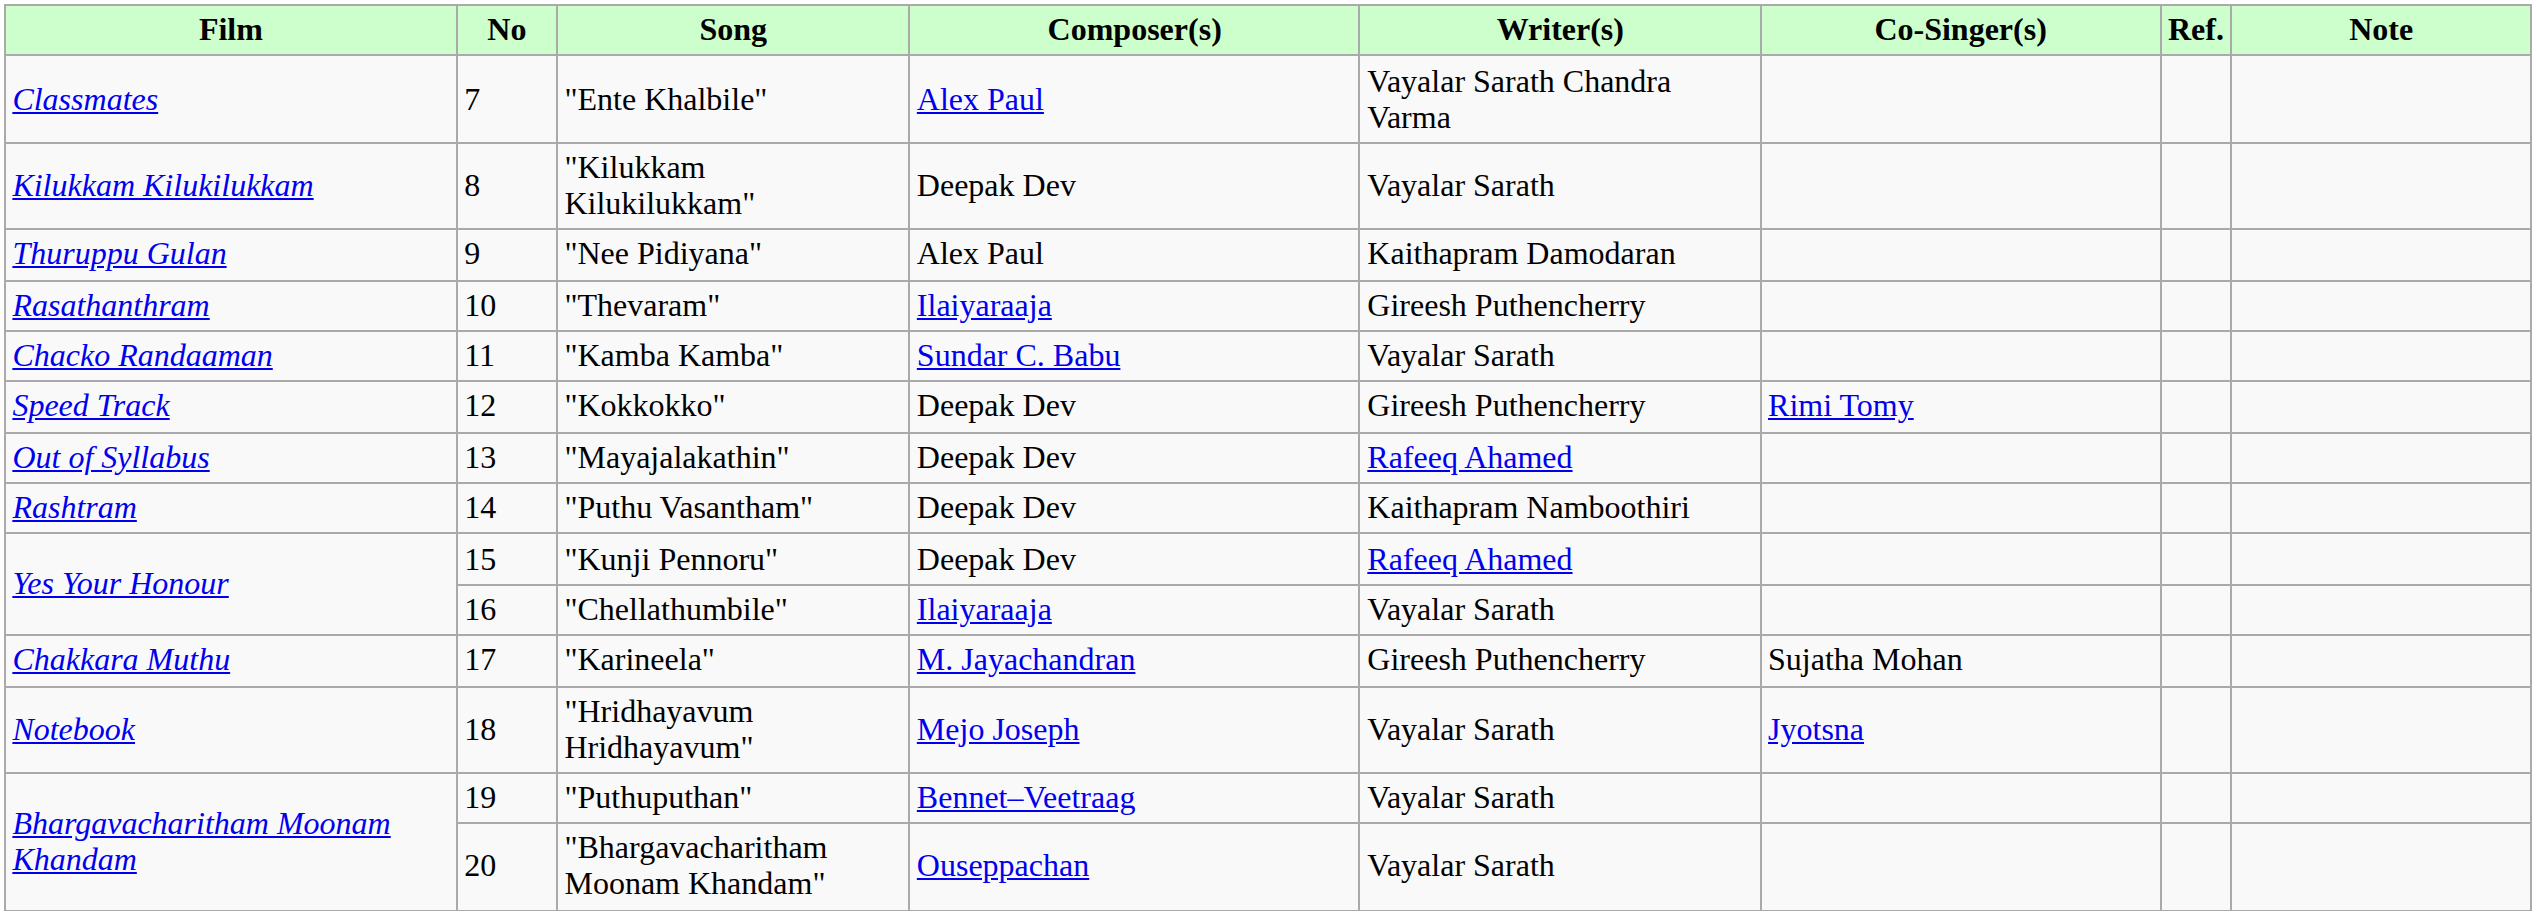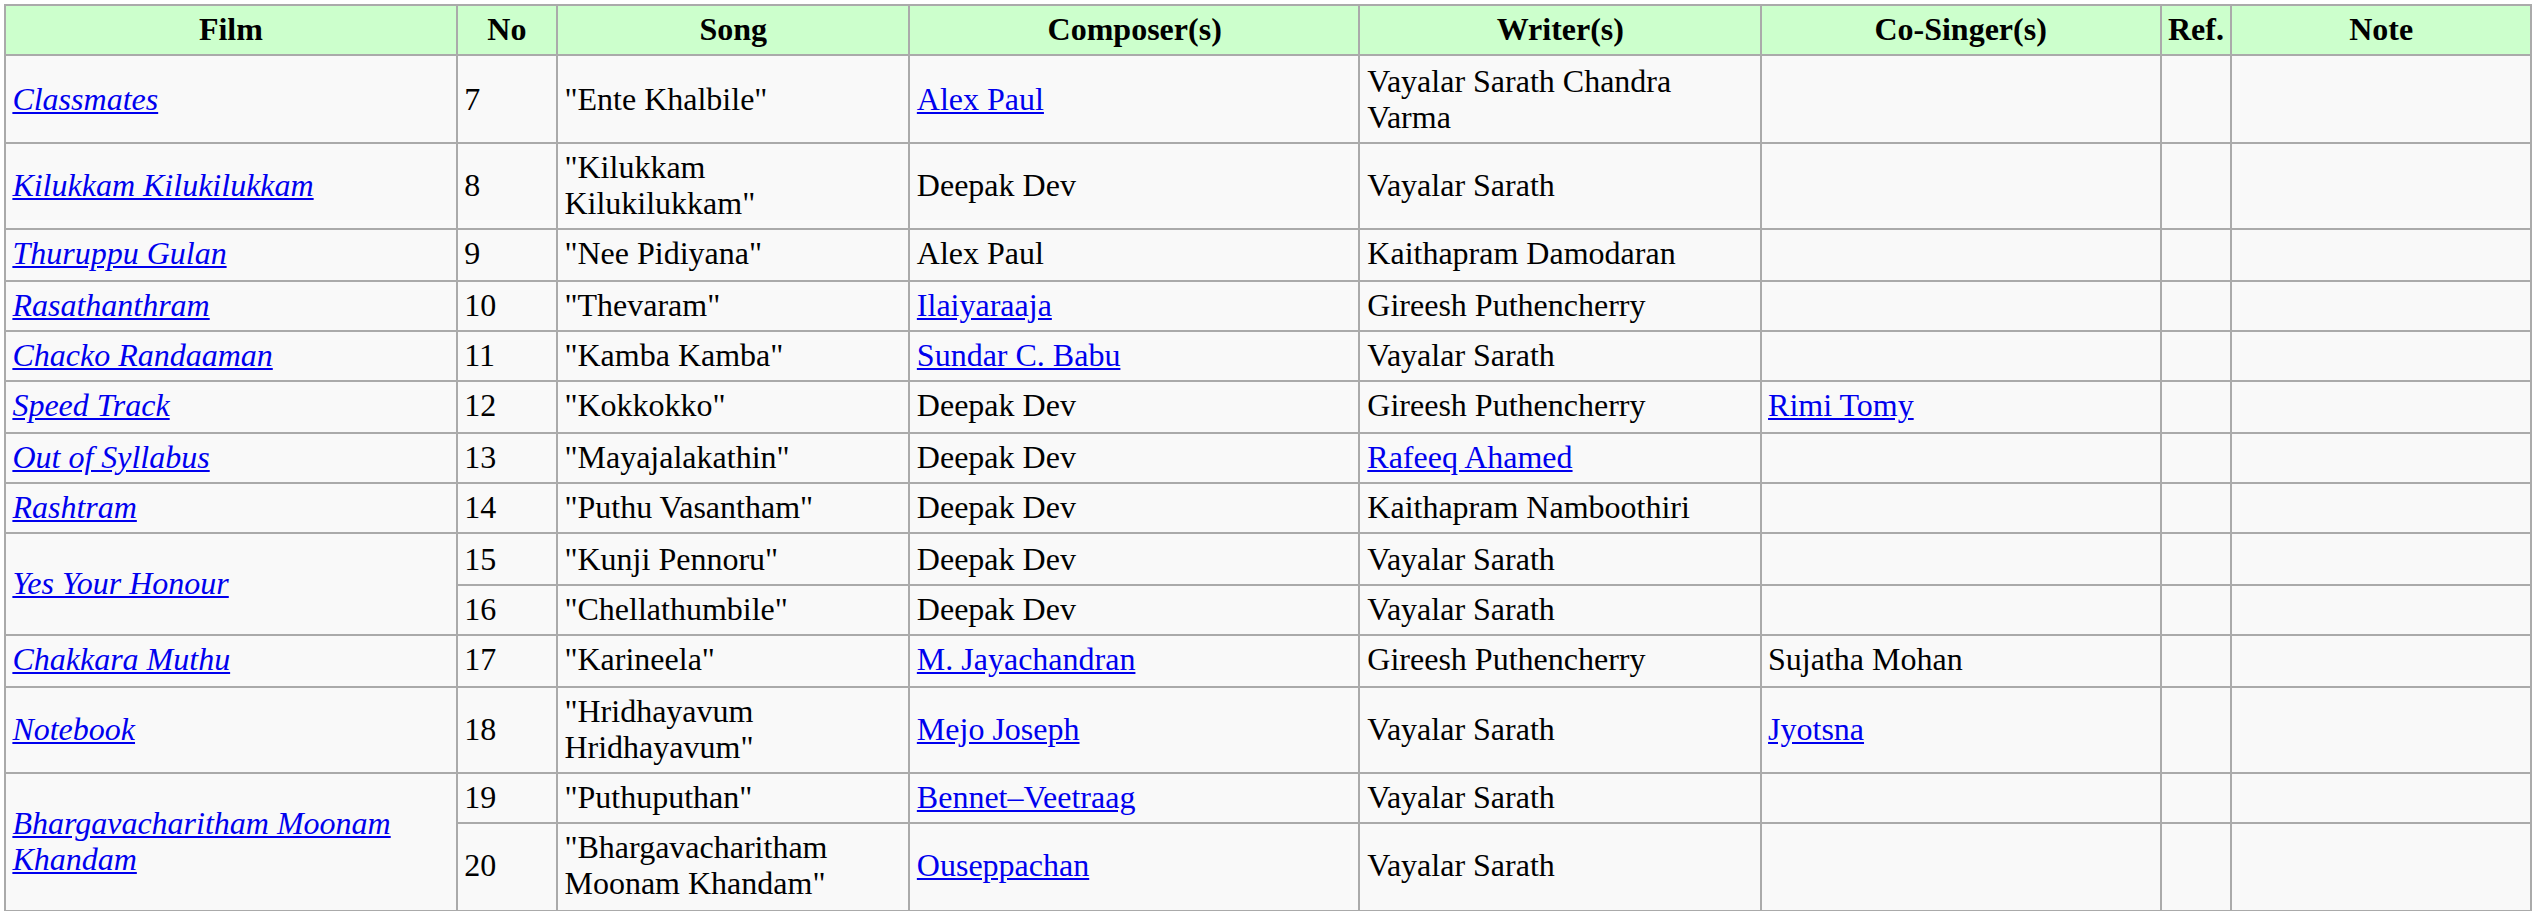(1470, 558) Rafeeq Ahamed -> (1461, 558) Vayalar Sarath
(984, 609) Ilaiyaraaja -> (996, 609) Deepak Dev
